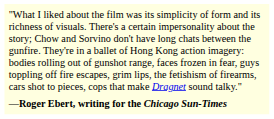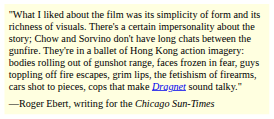(118, 103) bold -> (112, 103) normal
